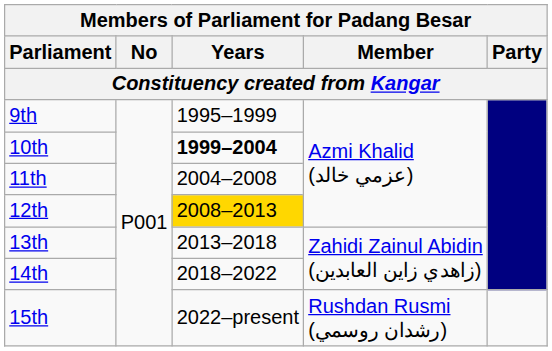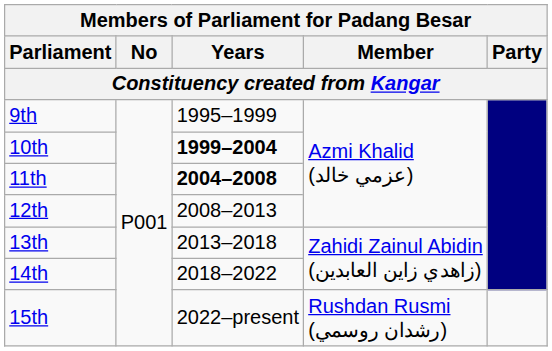(227, 178) normal -> (227, 178) bold
(227, 210) gold background -> (227, 210) no background
